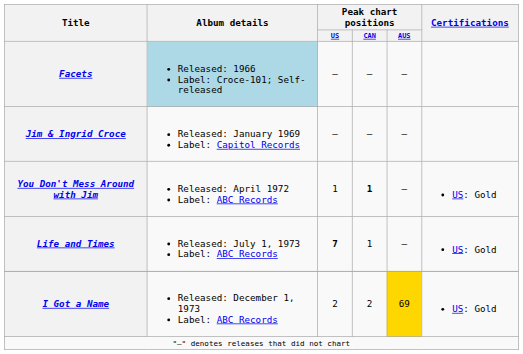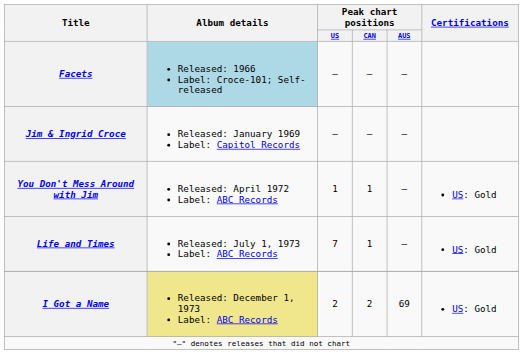(370, 189) bold -> (370, 189) normal
(335, 244) bold -> (335, 244) normal
(232, 309) no background -> (232, 309) khaki background
(404, 304) gold background -> (404, 304) no background
